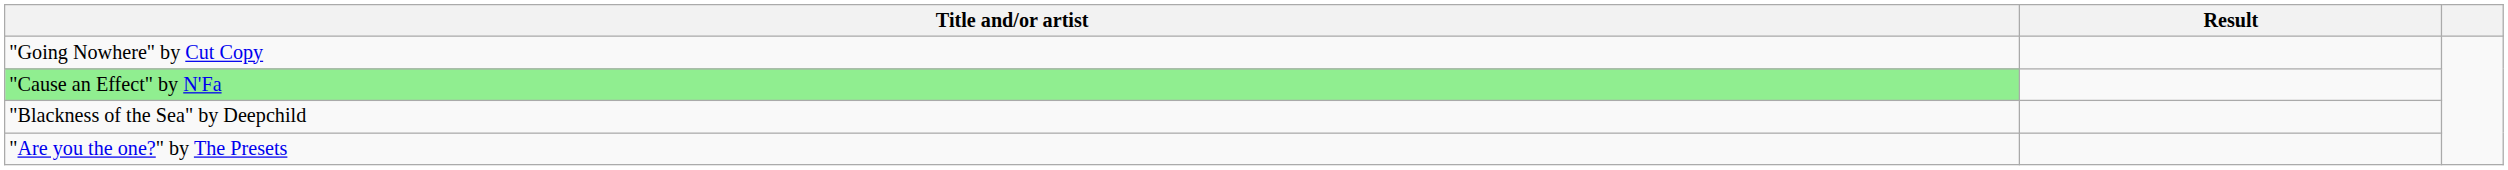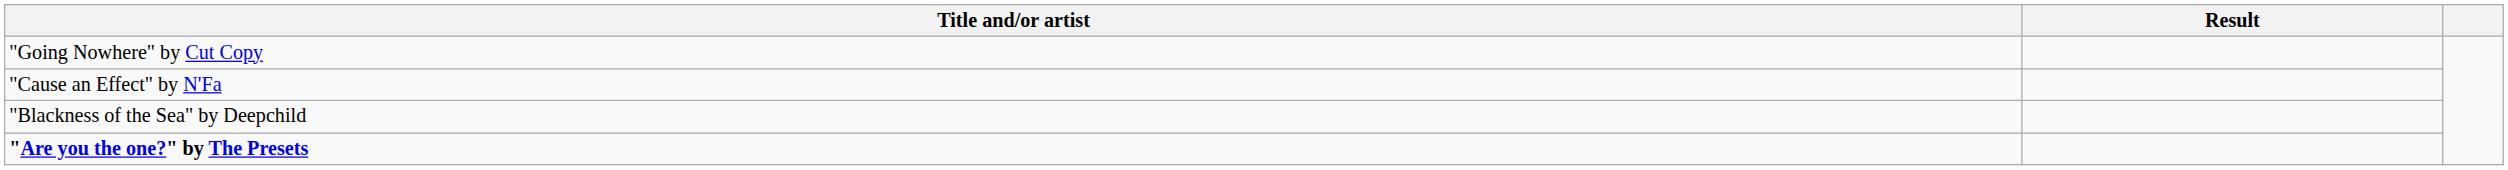(115, 84) lightgreen background -> (115, 84) no background
(148, 148) normal -> (159, 148) bold
